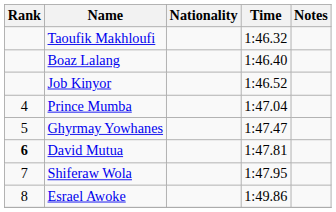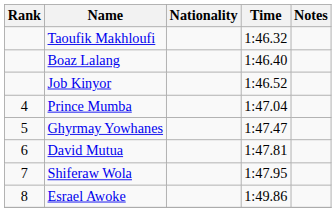(24, 151) bold -> (24, 151) normal
